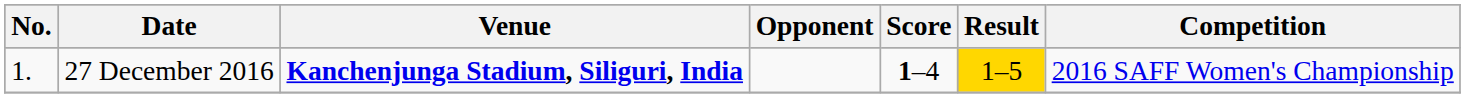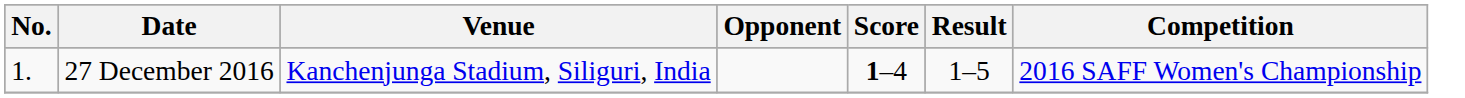(515, 69) bold -> (499, 69) normal
(1002, 69) gold background -> (969, 69) no background
